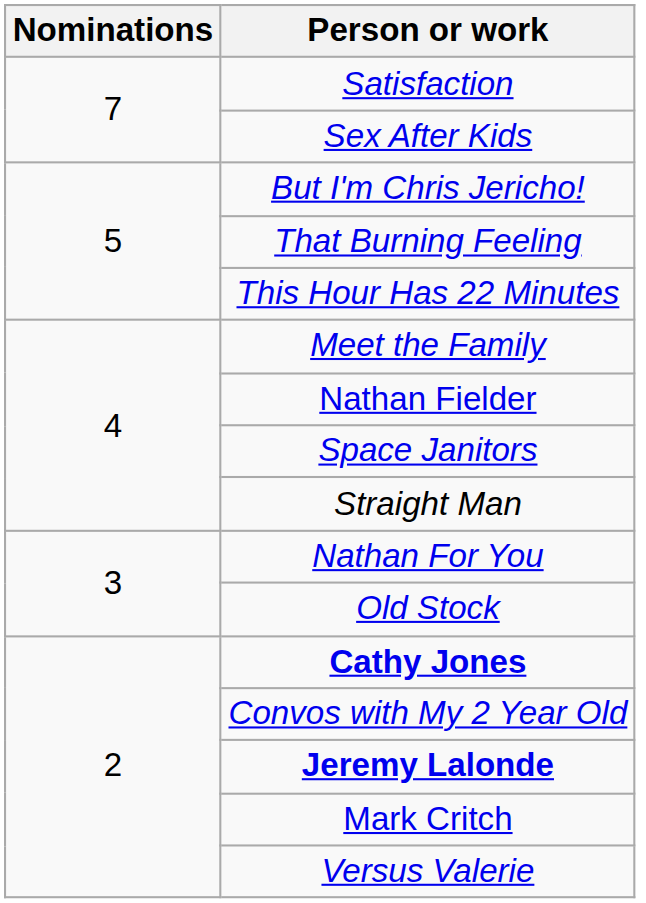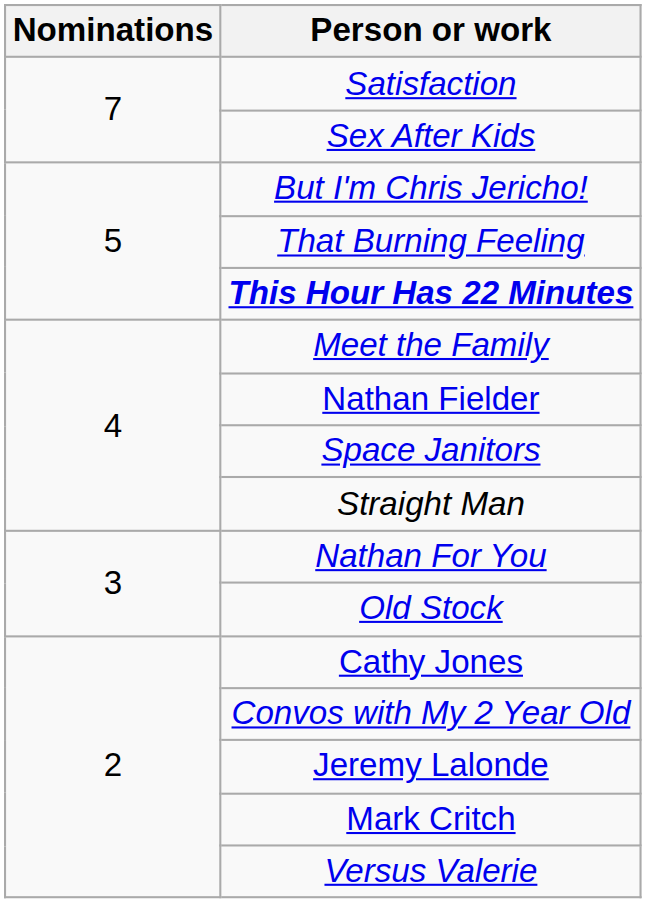(428, 293) normal -> (431, 293) bold
(428, 661) bold -> (431, 661) normal
(428, 766) bold -> (431, 766) normal
